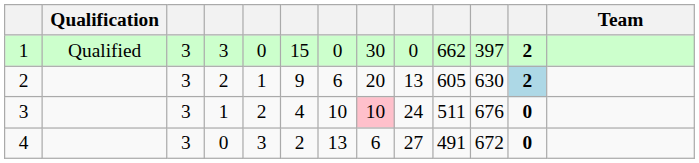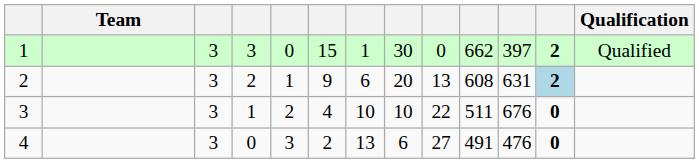columns swapped: (621, 19) <-> (105, 19)
(338, 50) 0 -> (365, 50) 1
(451, 81) 605 -> (479, 81) 608
(489, 81) 630 -> (517, 81) 631
(375, 111) pink background -> (403, 111) no background
(413, 111) 24 -> (441, 111) 22
(489, 142) 672 -> (517, 142) 476
